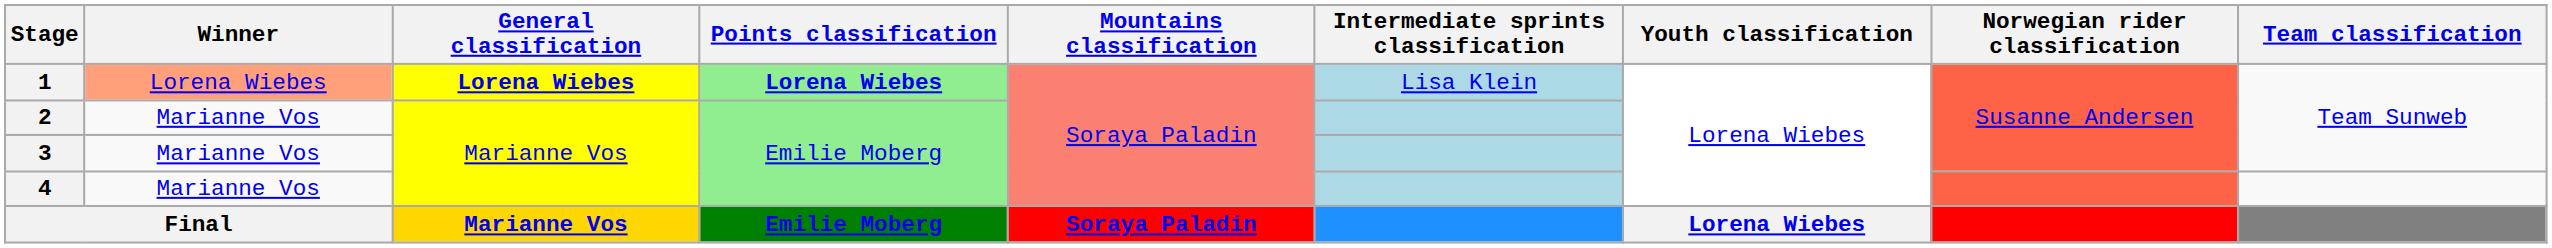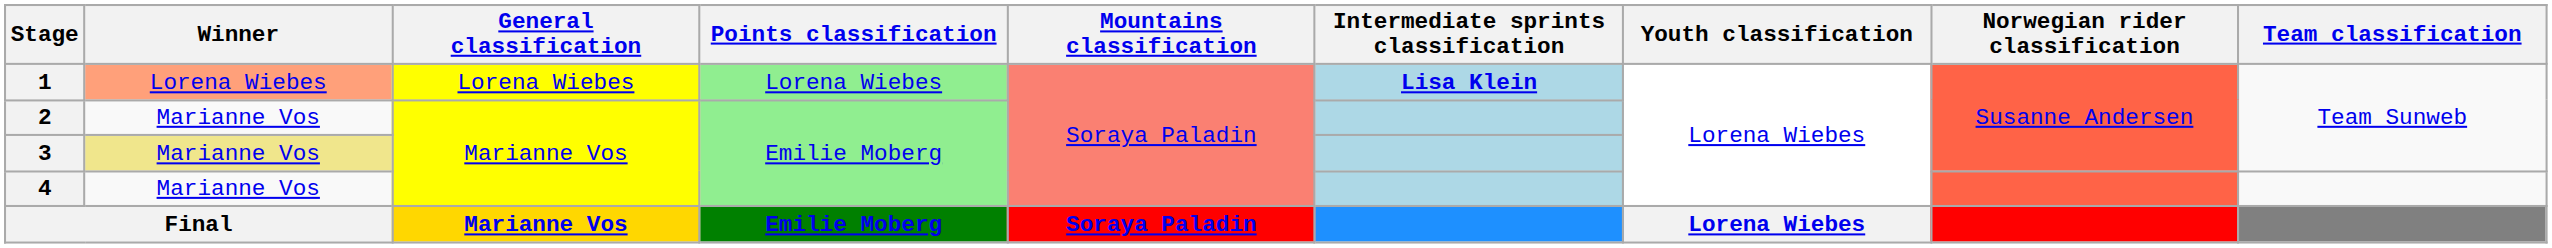(546, 83) bold -> (546, 83) normal
(854, 83) bold -> (854, 83) normal
(1469, 83) normal -> (1469, 83) bold
(238, 154) no background -> (238, 154) khaki background
